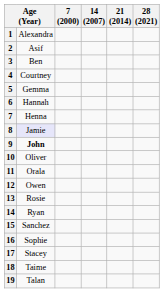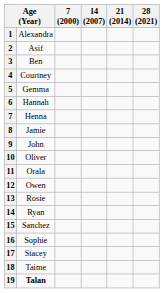(36, 130) lavender background -> (36, 130) no background
(36, 143) bold -> (36, 143) normal
(36, 280) normal -> (36, 280) bold
